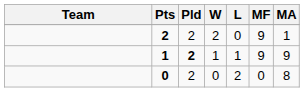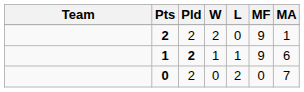(287, 55) 9 -> (287, 55) 6
(287, 76) 8 -> (287, 76) 7
